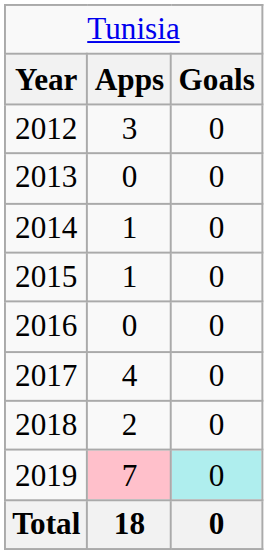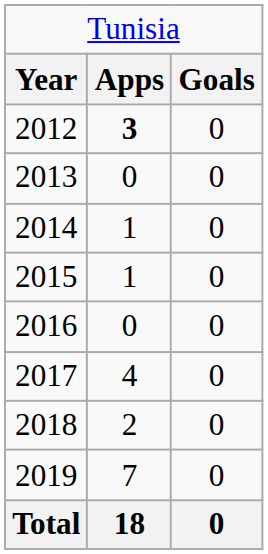(129, 128) normal -> (129, 128) bold
(129, 474) pink background -> (129, 474) no background
(217, 474) paleturquoise background -> (217, 474) no background
